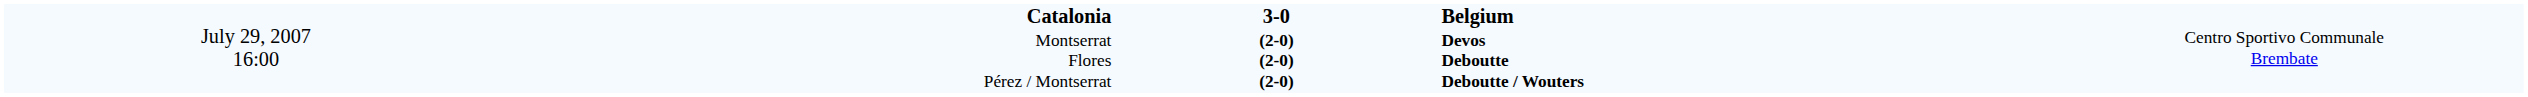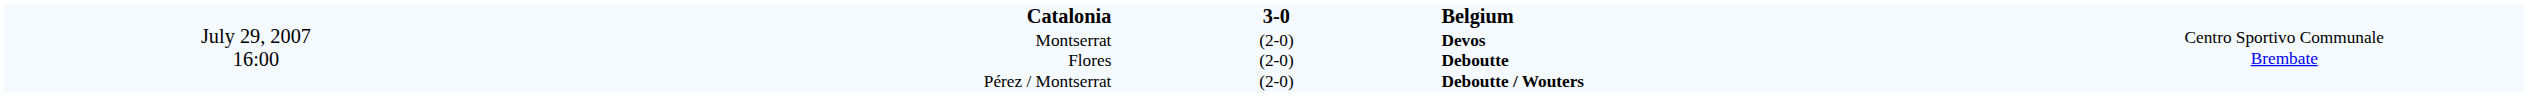(1276, 61) bold -> (1276, 61) normal
